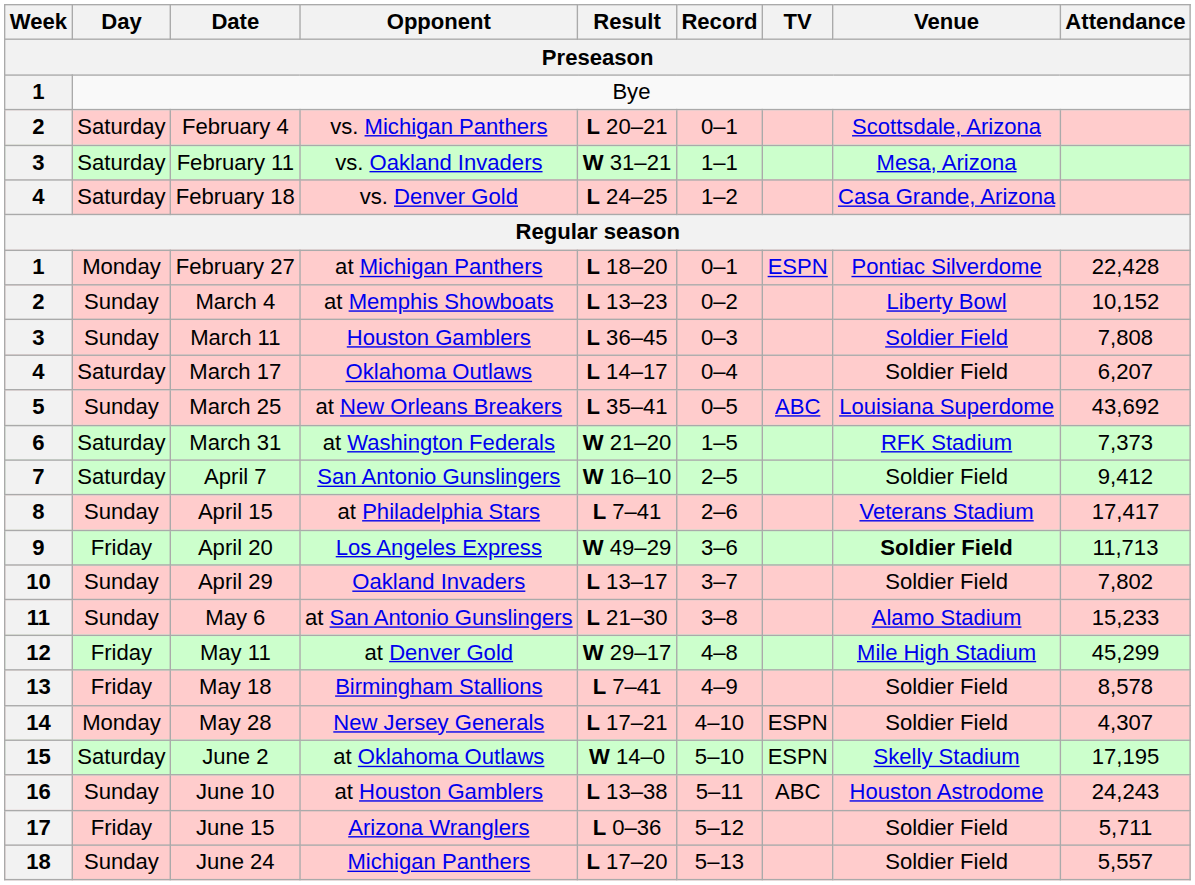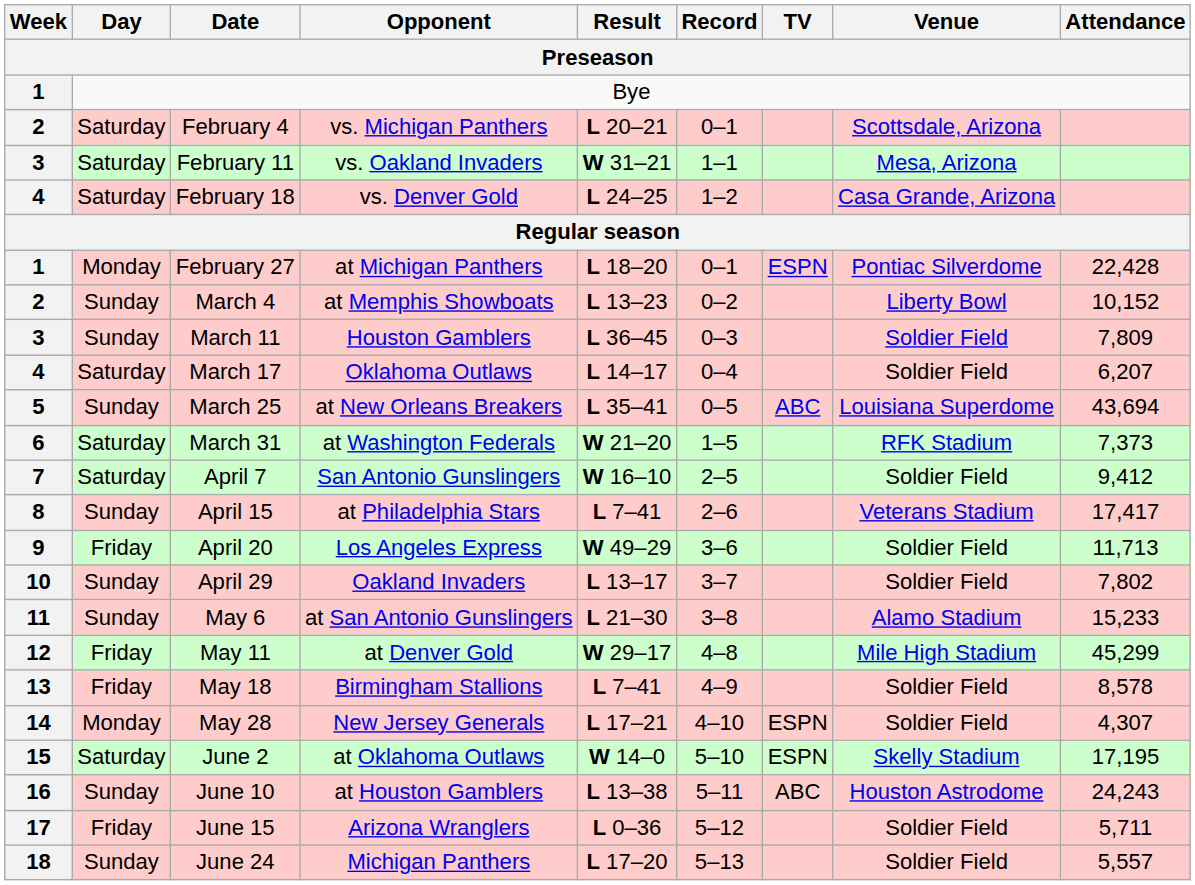(1125, 337) 7,808 -> (1125, 337) 7,809
(1125, 407) 43,692 -> (1125, 407) 43,694
(947, 547) bold -> (947, 547) normal
